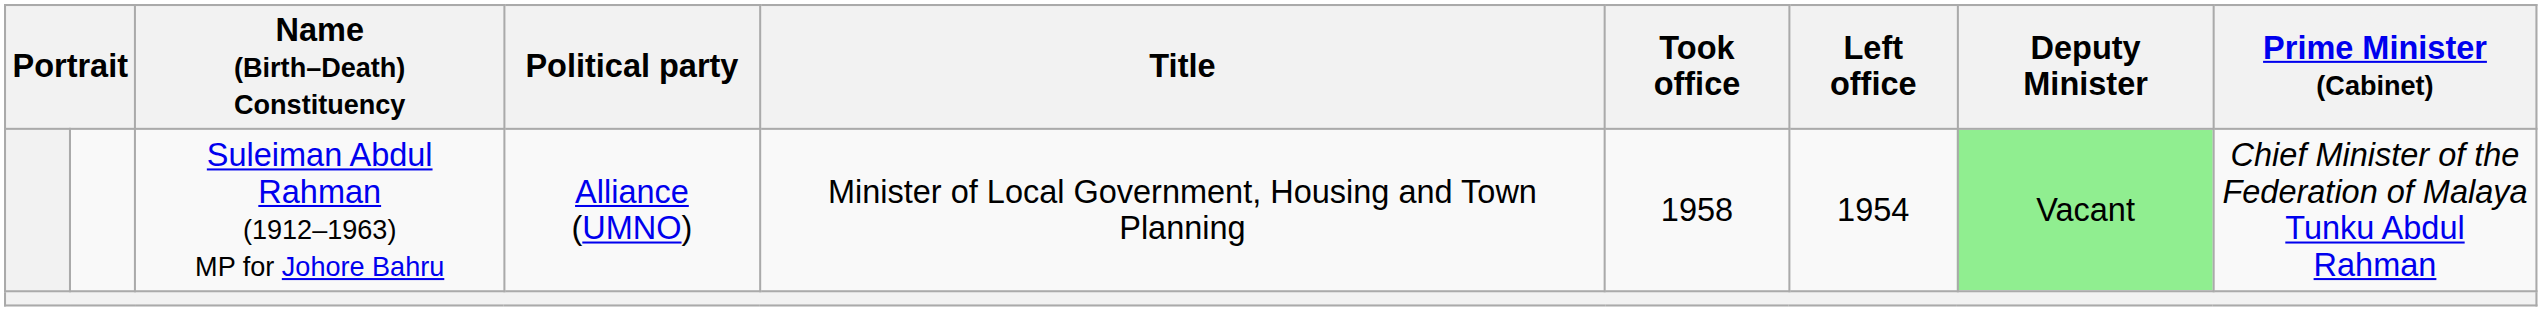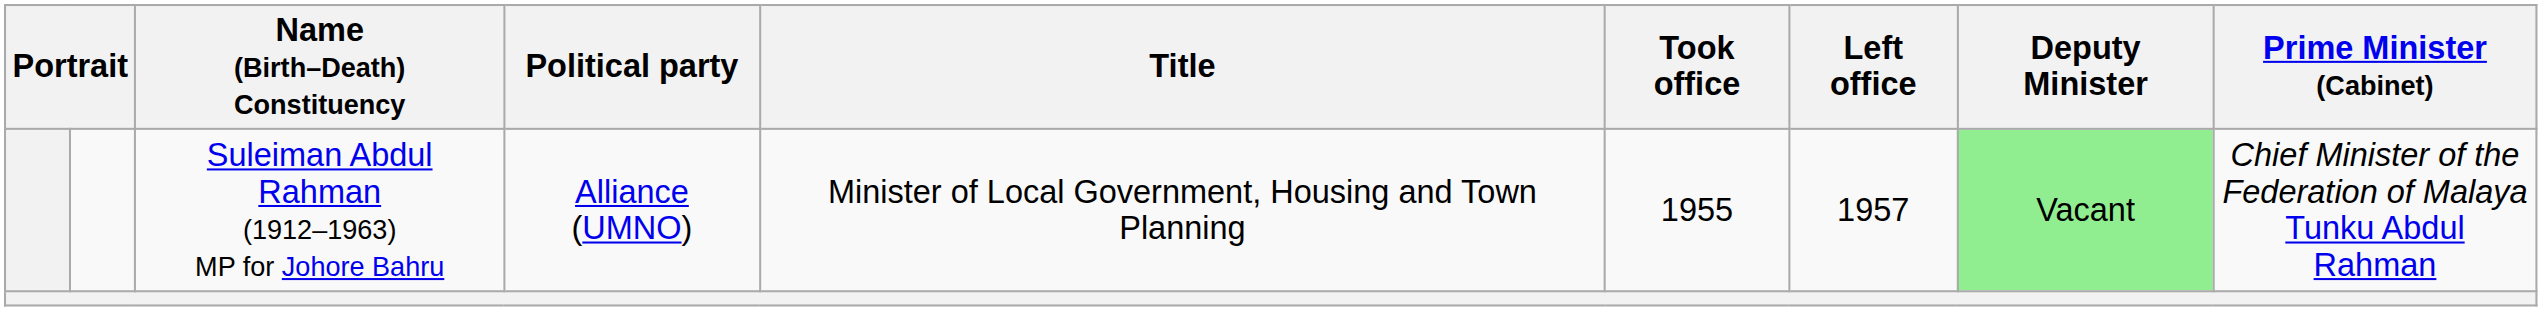(1697, 209) 1958 -> (1697, 209) 1955
(1873, 209) 1954 -> (1873, 209) 1957
